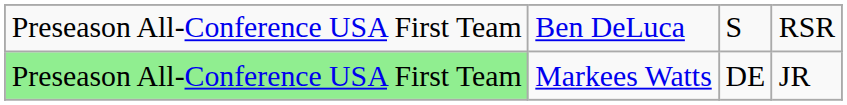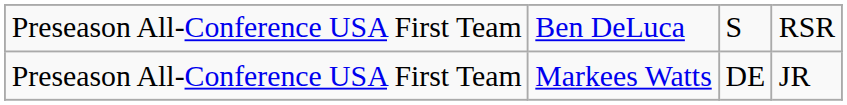(267, 75) lightgreen background -> (267, 75) no background
